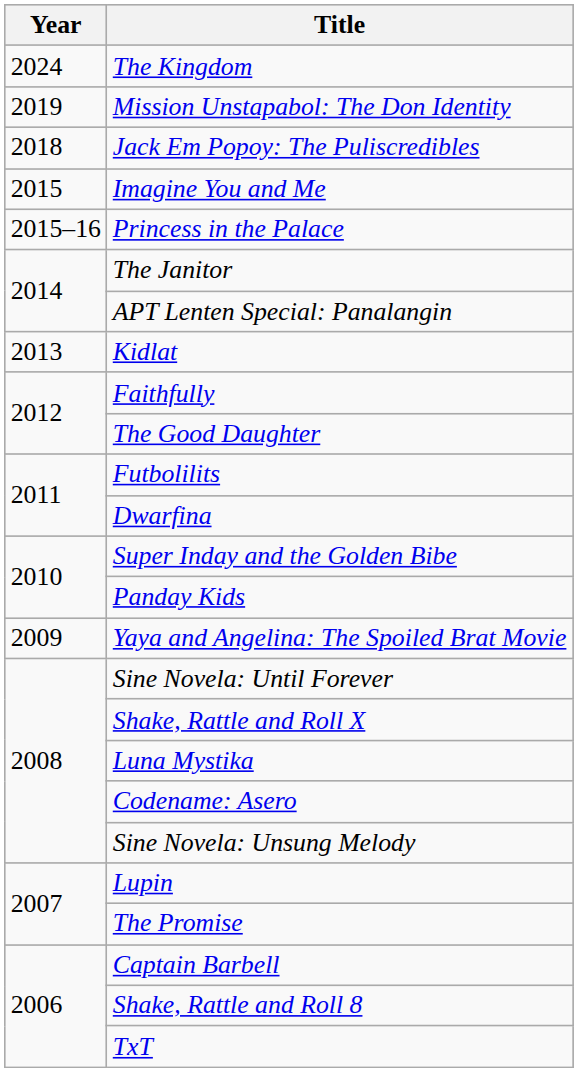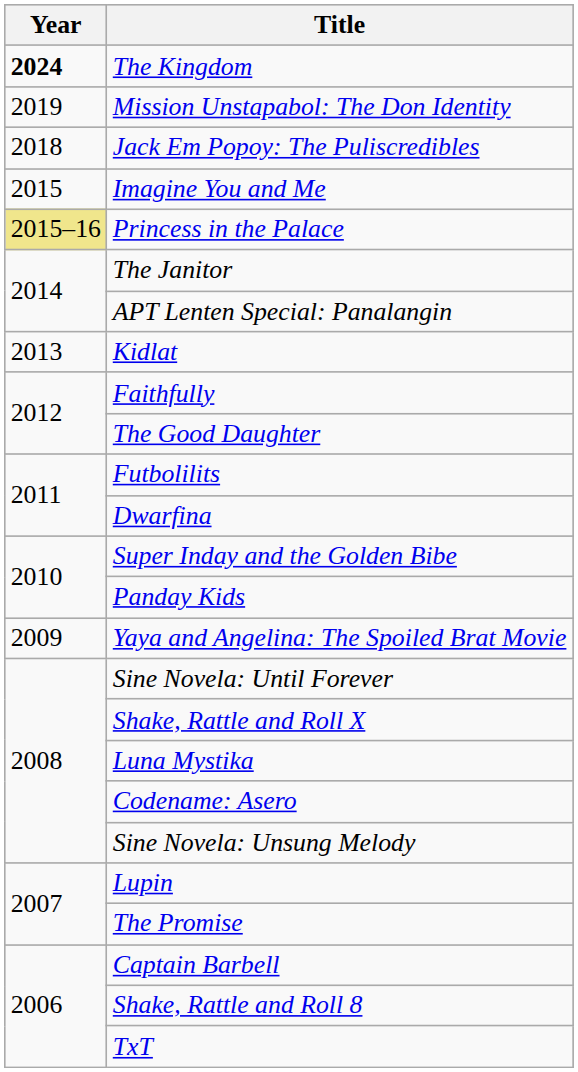(37, 65) normal -> (37, 65) bold
(56, 229) no background -> (56, 229) khaki background
